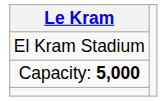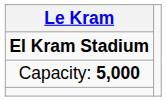(79, 45) normal -> (79, 45) bold
